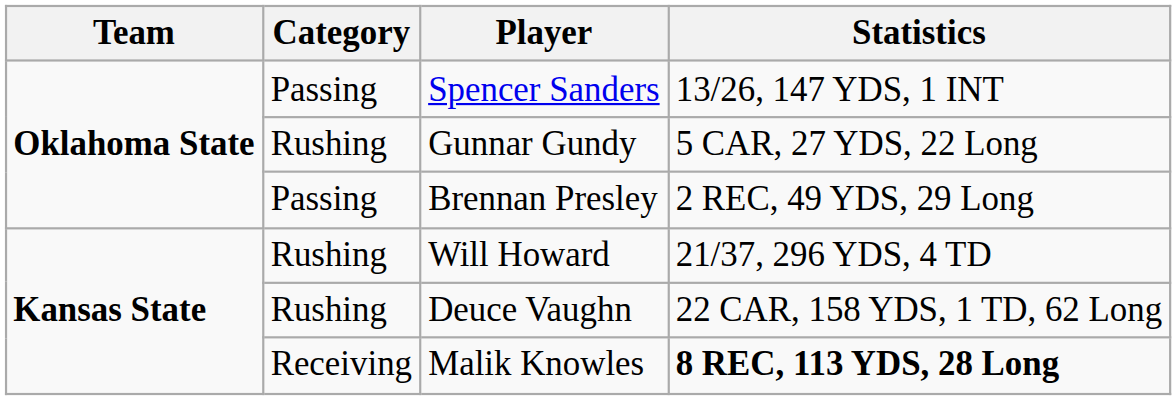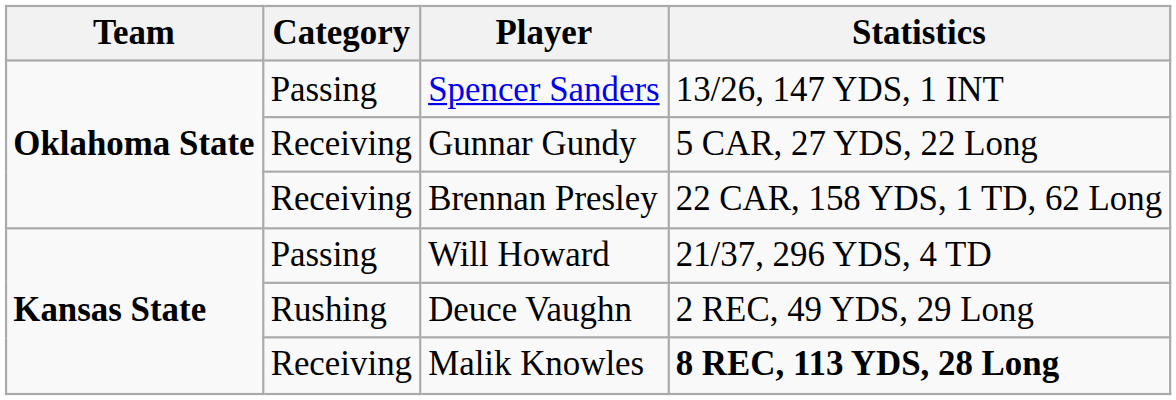(329, 143) Rushing -> (341, 143) Receiving
(324, 198) Passing -> (341, 198) Receiving
(855, 198) 2 REC, 49 YDS, 29 Long -> (919, 198) 22 CAR, 158 YDS, 1 TD, 62 Long
(329, 254) Rushing -> (324, 254) Passing
(919, 309) 22 CAR, 158 YDS, 1 TD, 62 Long -> (855, 309) 2 REC, 49 YDS, 29 Long
